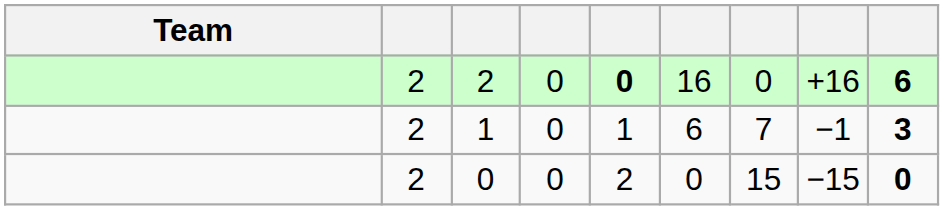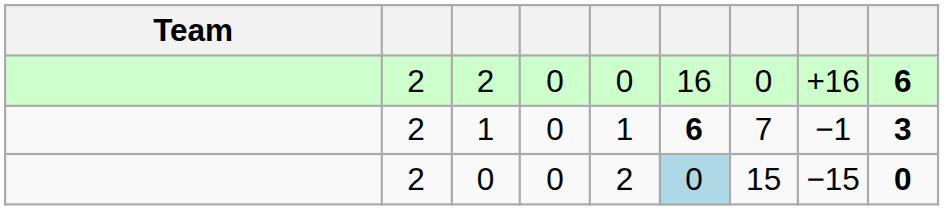(625, 80) bold -> (625, 80) normal
(694, 130) normal -> (694, 130) bold
(694, 180) no background -> (694, 180) lightblue background
